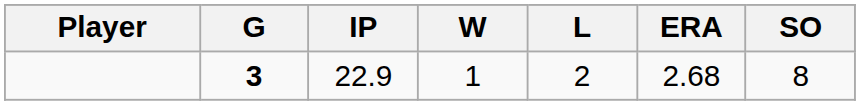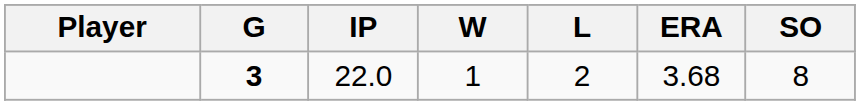(363, 75) 22.9 -> (363, 75) 22.0
(691, 75) 2.68 -> (691, 75) 3.68
